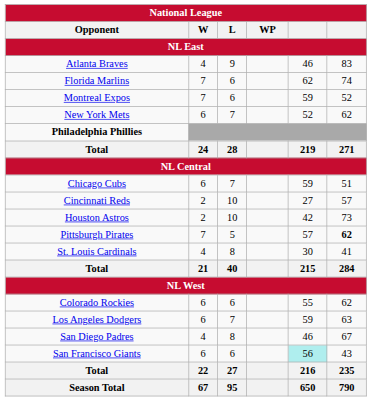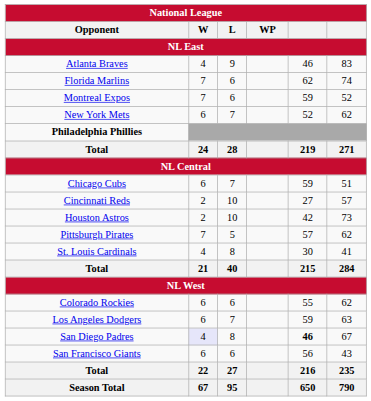(347, 234) bold -> (347, 234) normal
(203, 336) no background -> (203, 336) lavender background
(308, 336) normal -> (308, 336) bold
(308, 353) paleturquoise background -> (308, 353) no background
